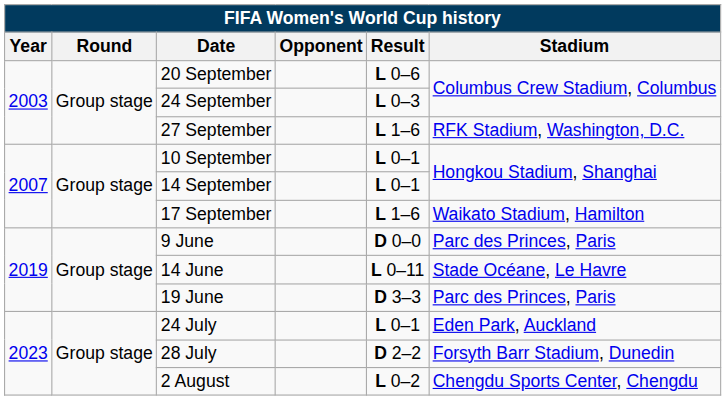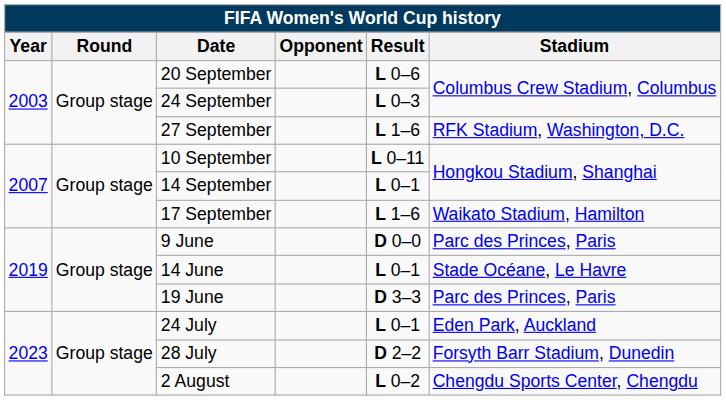(398, 158) L 0–1 -> (398, 158) L 0–11
(398, 269) L 0–11 -> (398, 269) L 0–1
